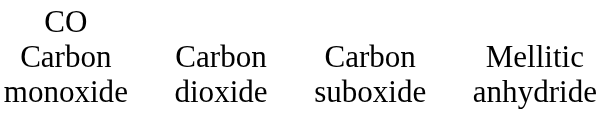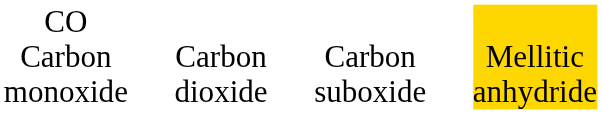(535, 74) no background -> (535, 74) gold background
